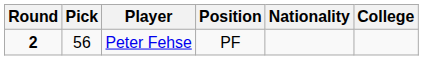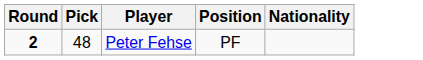- column: (386, 17)
(82, 42) 56 -> (82, 42) 48
